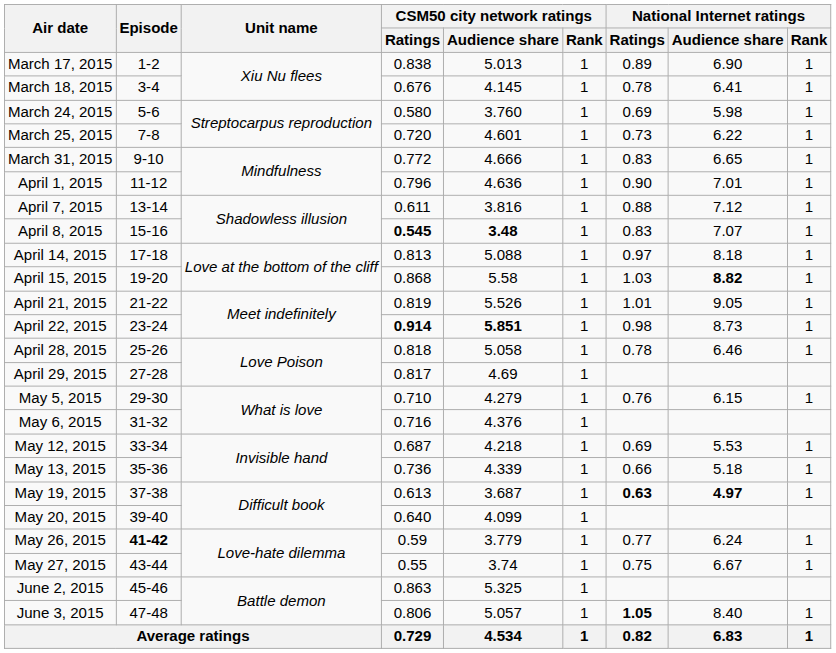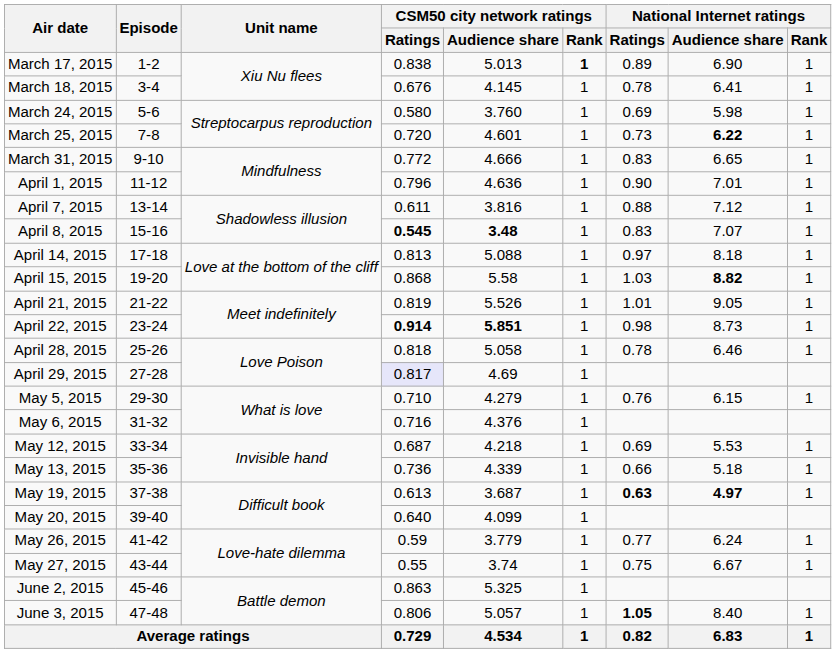(584, 64) normal -> (584, 64) bold
(728, 135) normal -> (728, 135) bold
(412, 374) no background -> (412, 374) lavender background
(149, 541) bold -> (149, 541) normal
